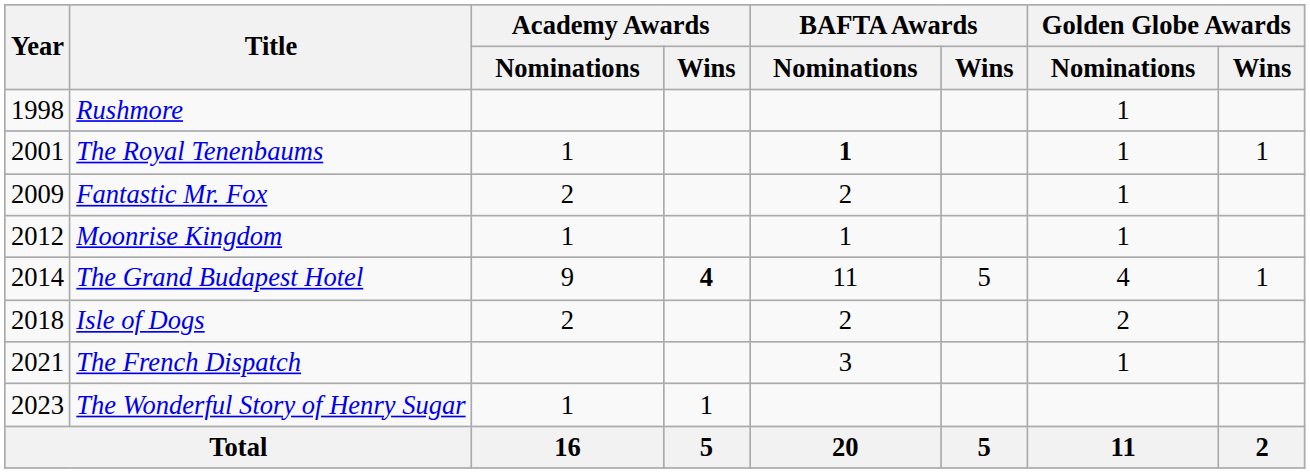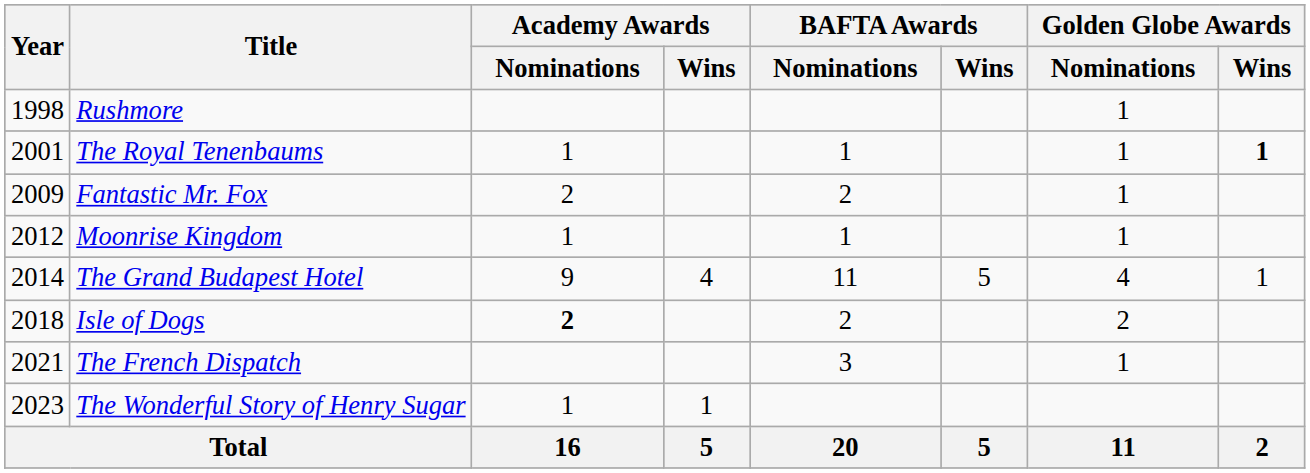(845, 151) bold -> (845, 151) normal
(1262, 151) normal -> (1262, 151) bold
(706, 278) bold -> (706, 278) normal
(567, 320) normal -> (567, 320) bold
